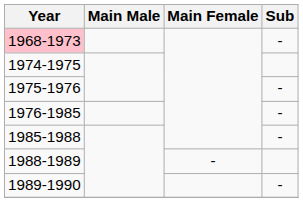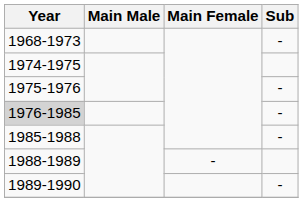(44, 40) pink background -> (44, 40) no background
(44, 112) no background -> (44, 112) lightgrey background
